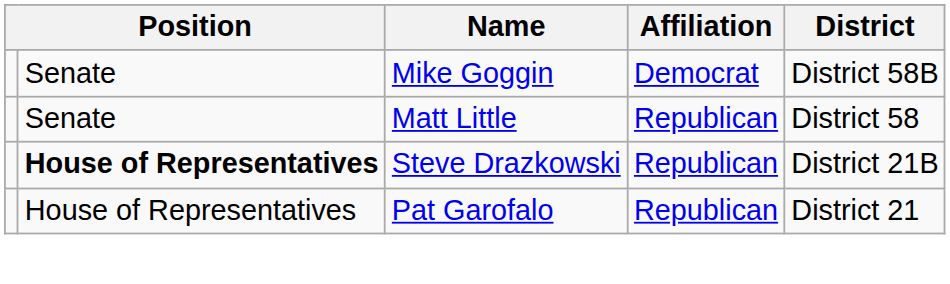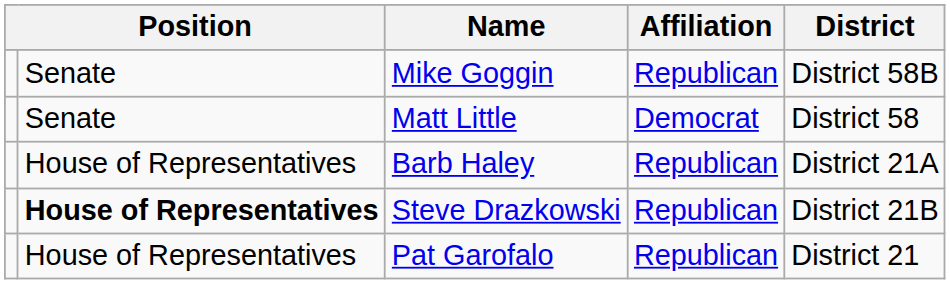(696, 73) Democrat -> (706, 73) Republican
(706, 118) Republican -> (696, 118) Democrat
+ row: (463, 164)
